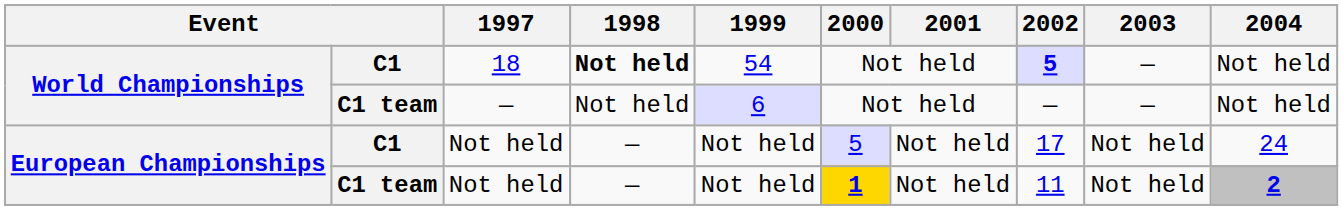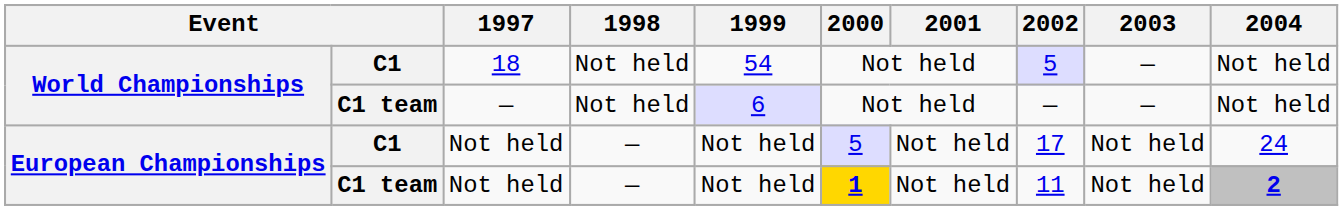(632, 65) bold -> (632, 65) normal
(1050, 65) bold -> (1050, 65) normal
